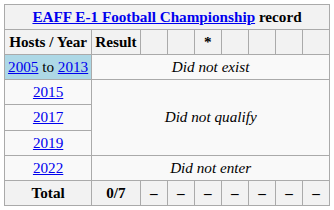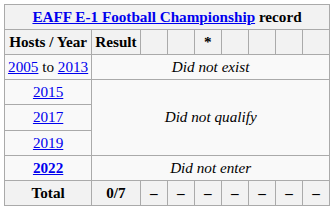(48, 67) lightblue background -> (48, 67) no background
(48, 167) normal -> (48, 167) bold
